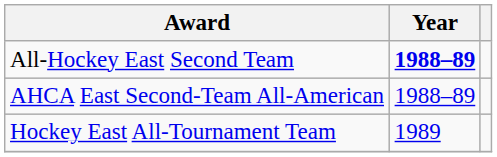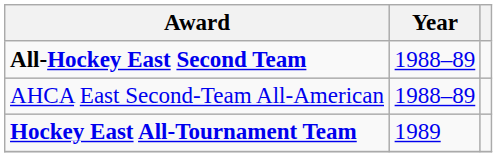(152, 59) normal -> (158, 59) bold
(435, 59) bold -> (435, 59) normal
(173, 132) normal -> (183, 132) bold
